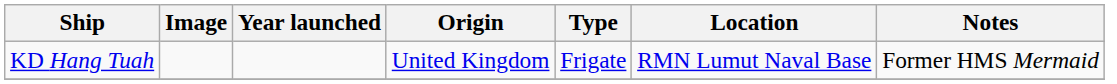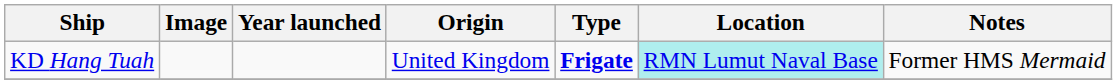(593, 60) normal -> (597, 60) bold
(754, 60) no background -> (761, 60) paleturquoise background
